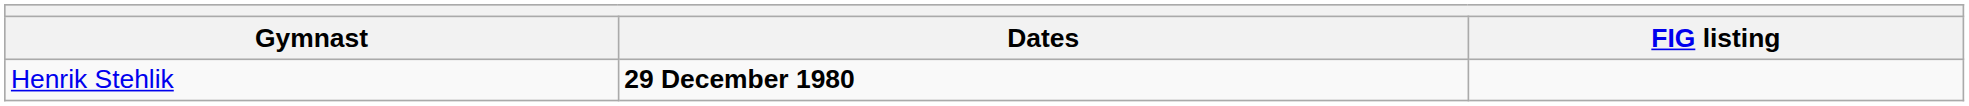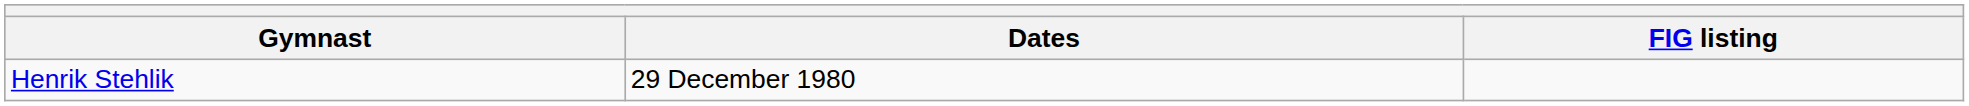(739, 79) bold -> (743, 79) normal
